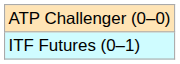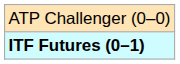(74, 45) normal -> (77, 45) bold
